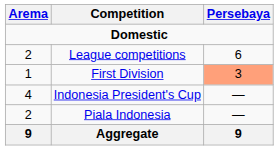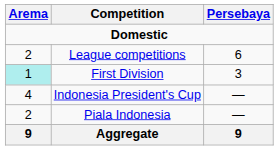(28, 74) no background -> (28, 74) paleturquoise background
(238, 74) lightsalmon background -> (238, 74) no background
